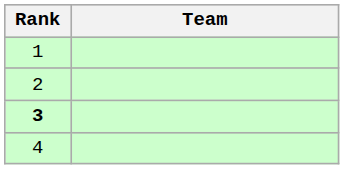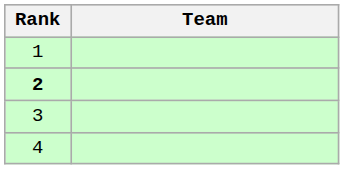(38, 84) normal -> (38, 84) bold
(38, 116) bold -> (38, 116) normal
